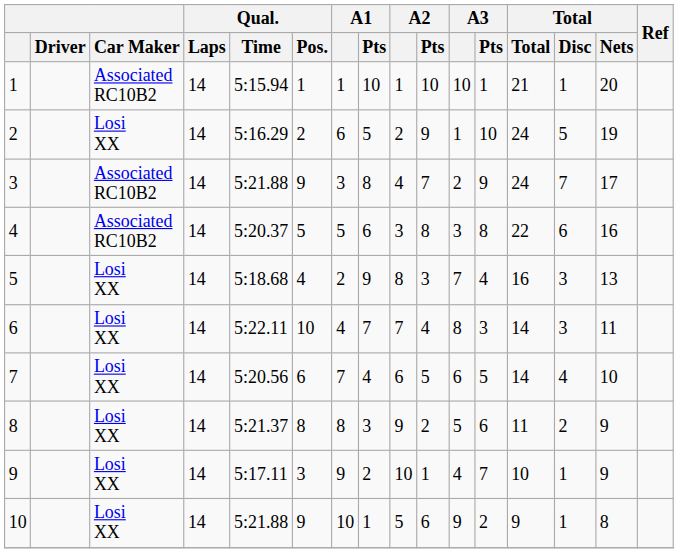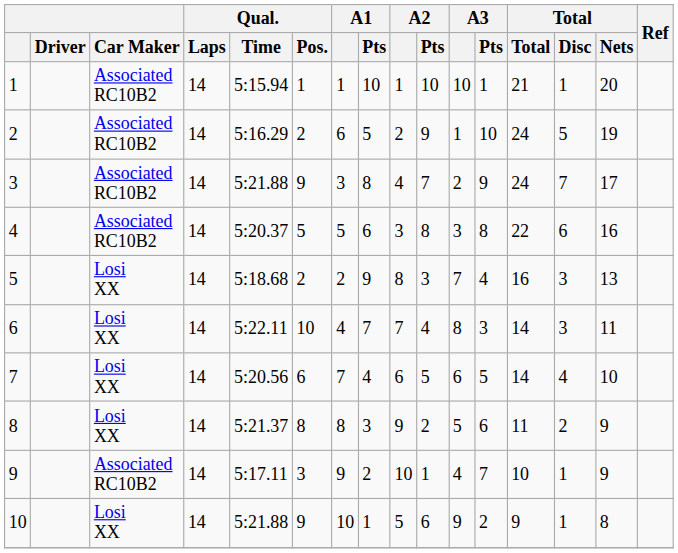(110, 134) Losi XX -> (133, 134) Associated RC10B2
(301, 279) 4 -> (301, 279) 2
(110, 474) Losi XX -> (133, 474) Associated RC10B2
